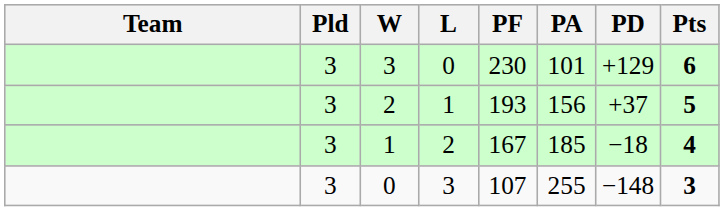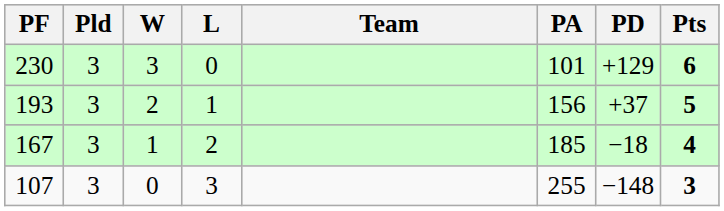columns swapped: (153, 24) <-> (508, 24)
